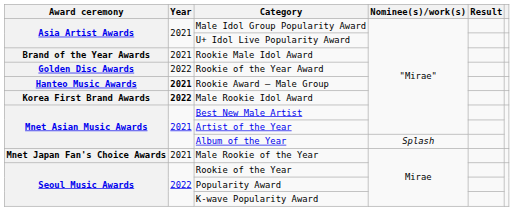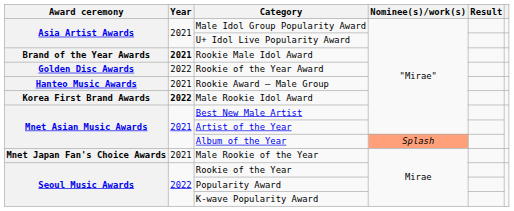(181, 55) normal -> (181, 55) bold
(181, 84) bold -> (181, 84) normal
(418, 141) no background -> (418, 141) lightsalmon background
